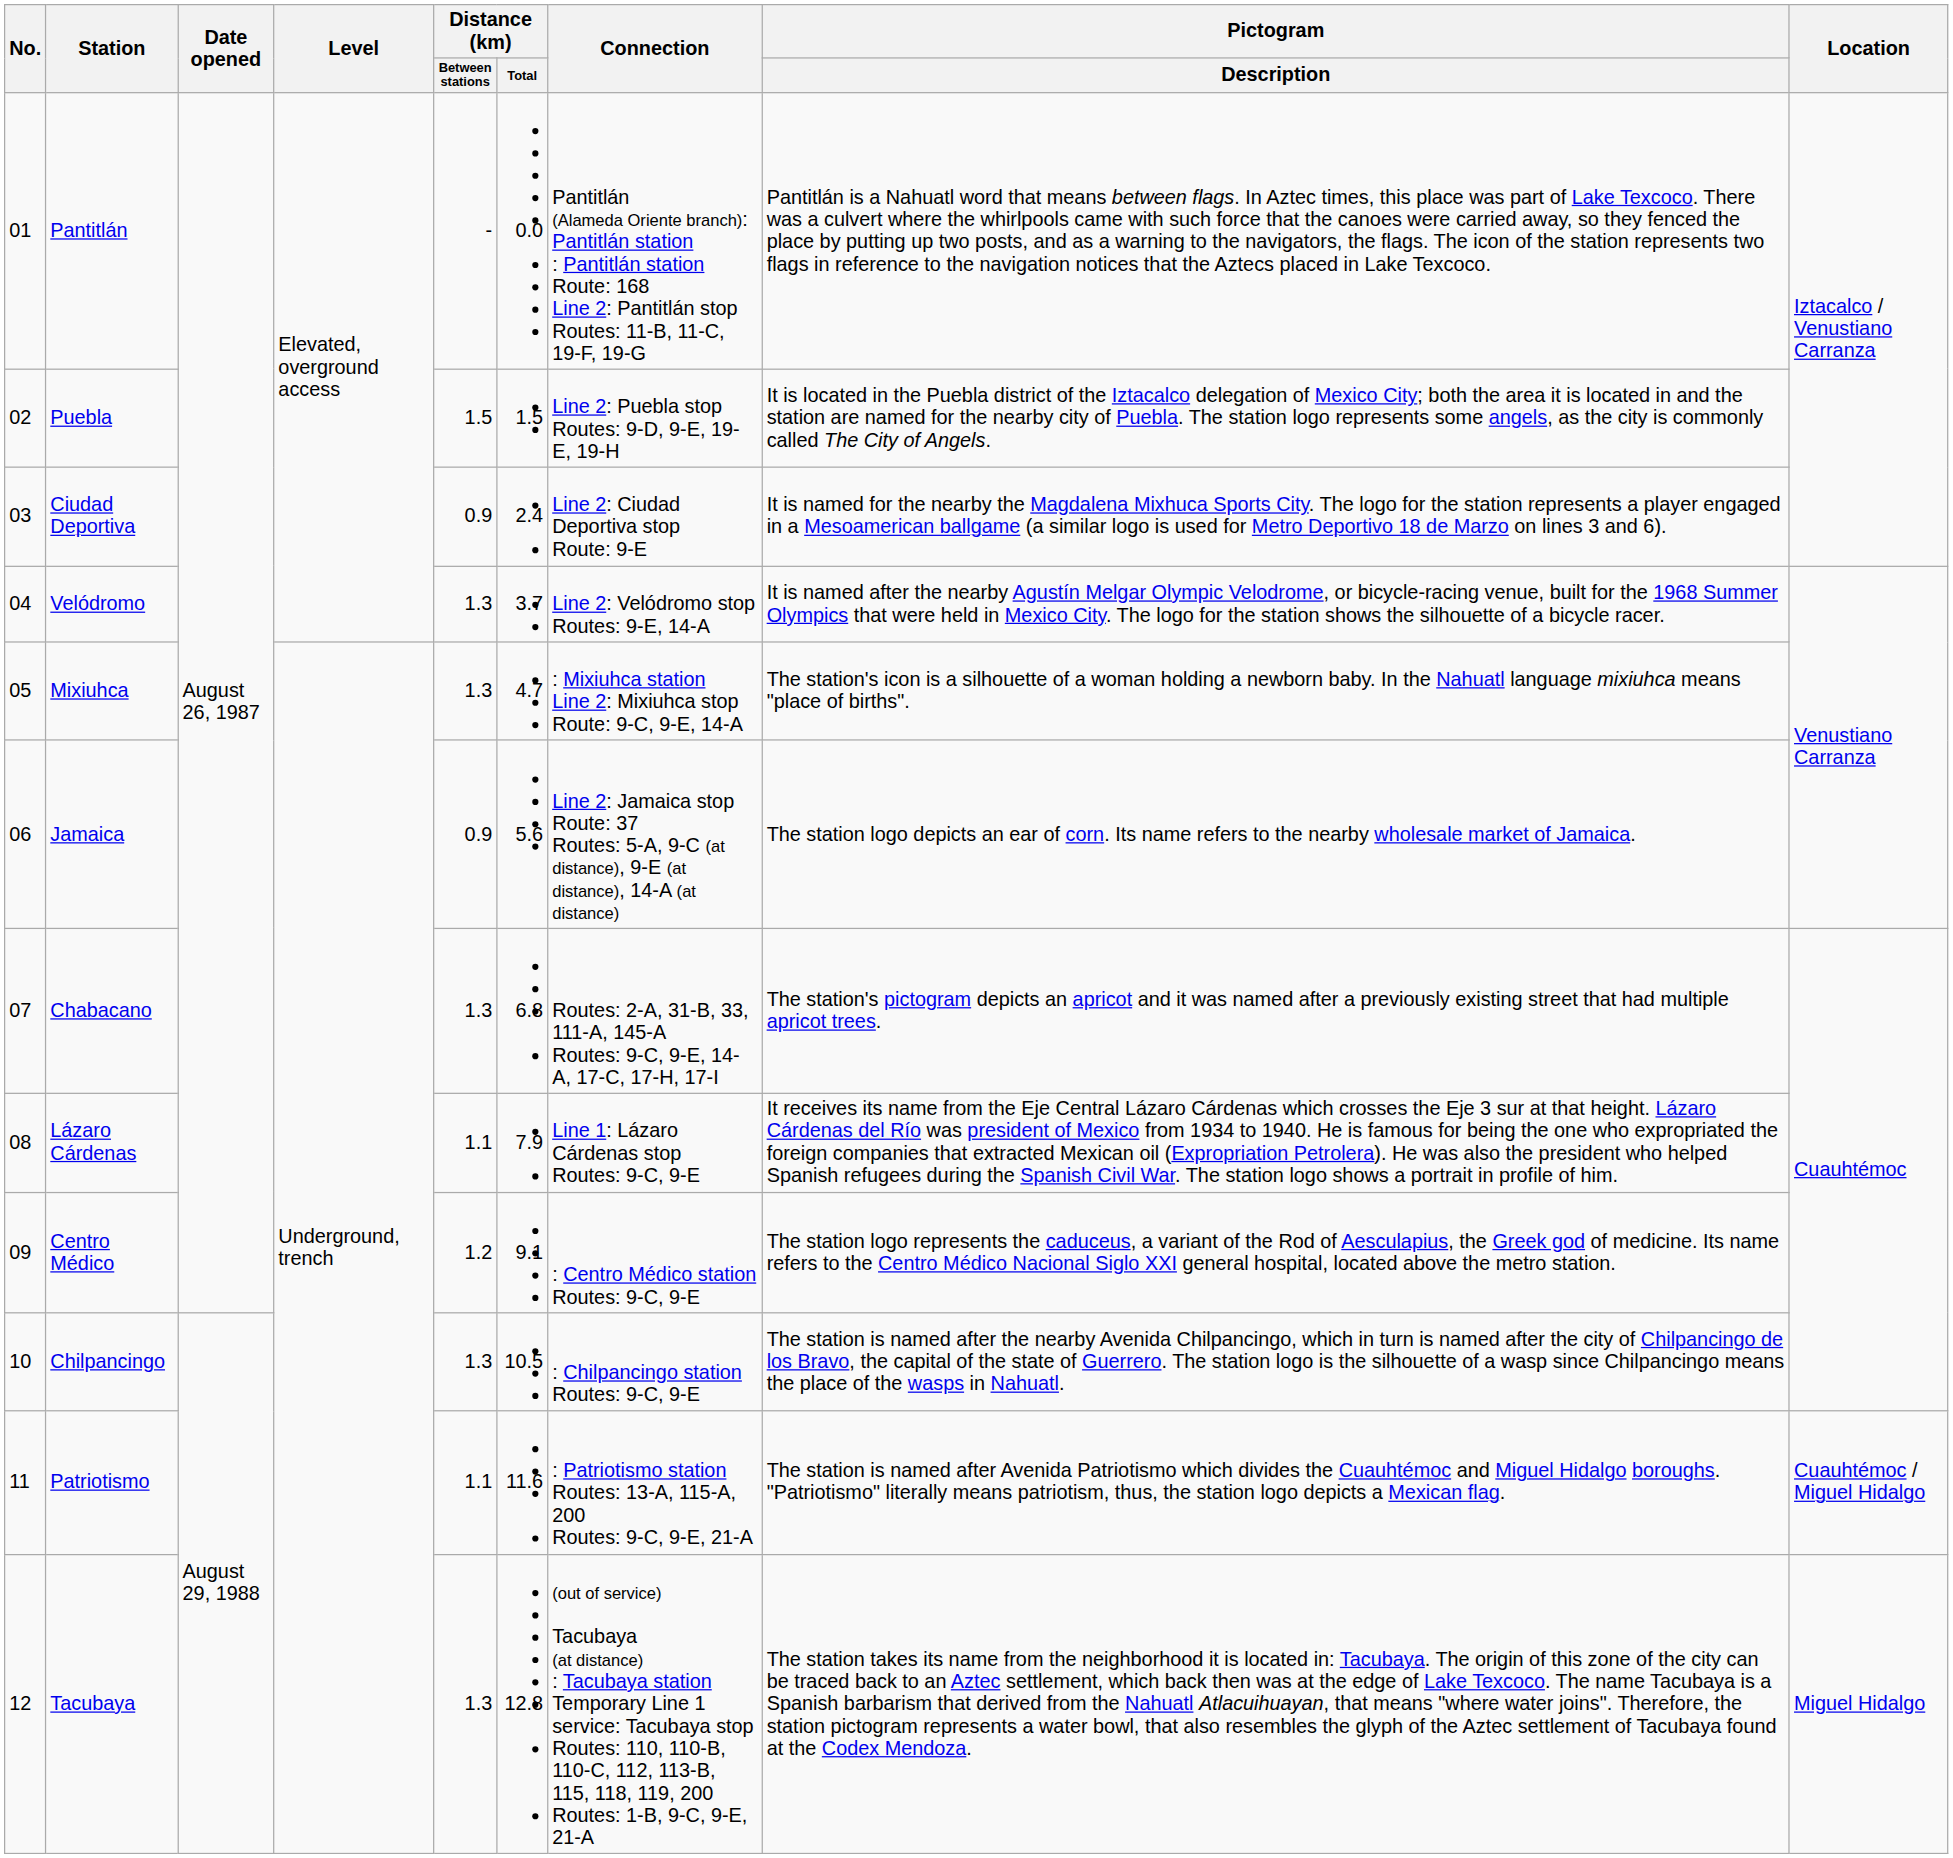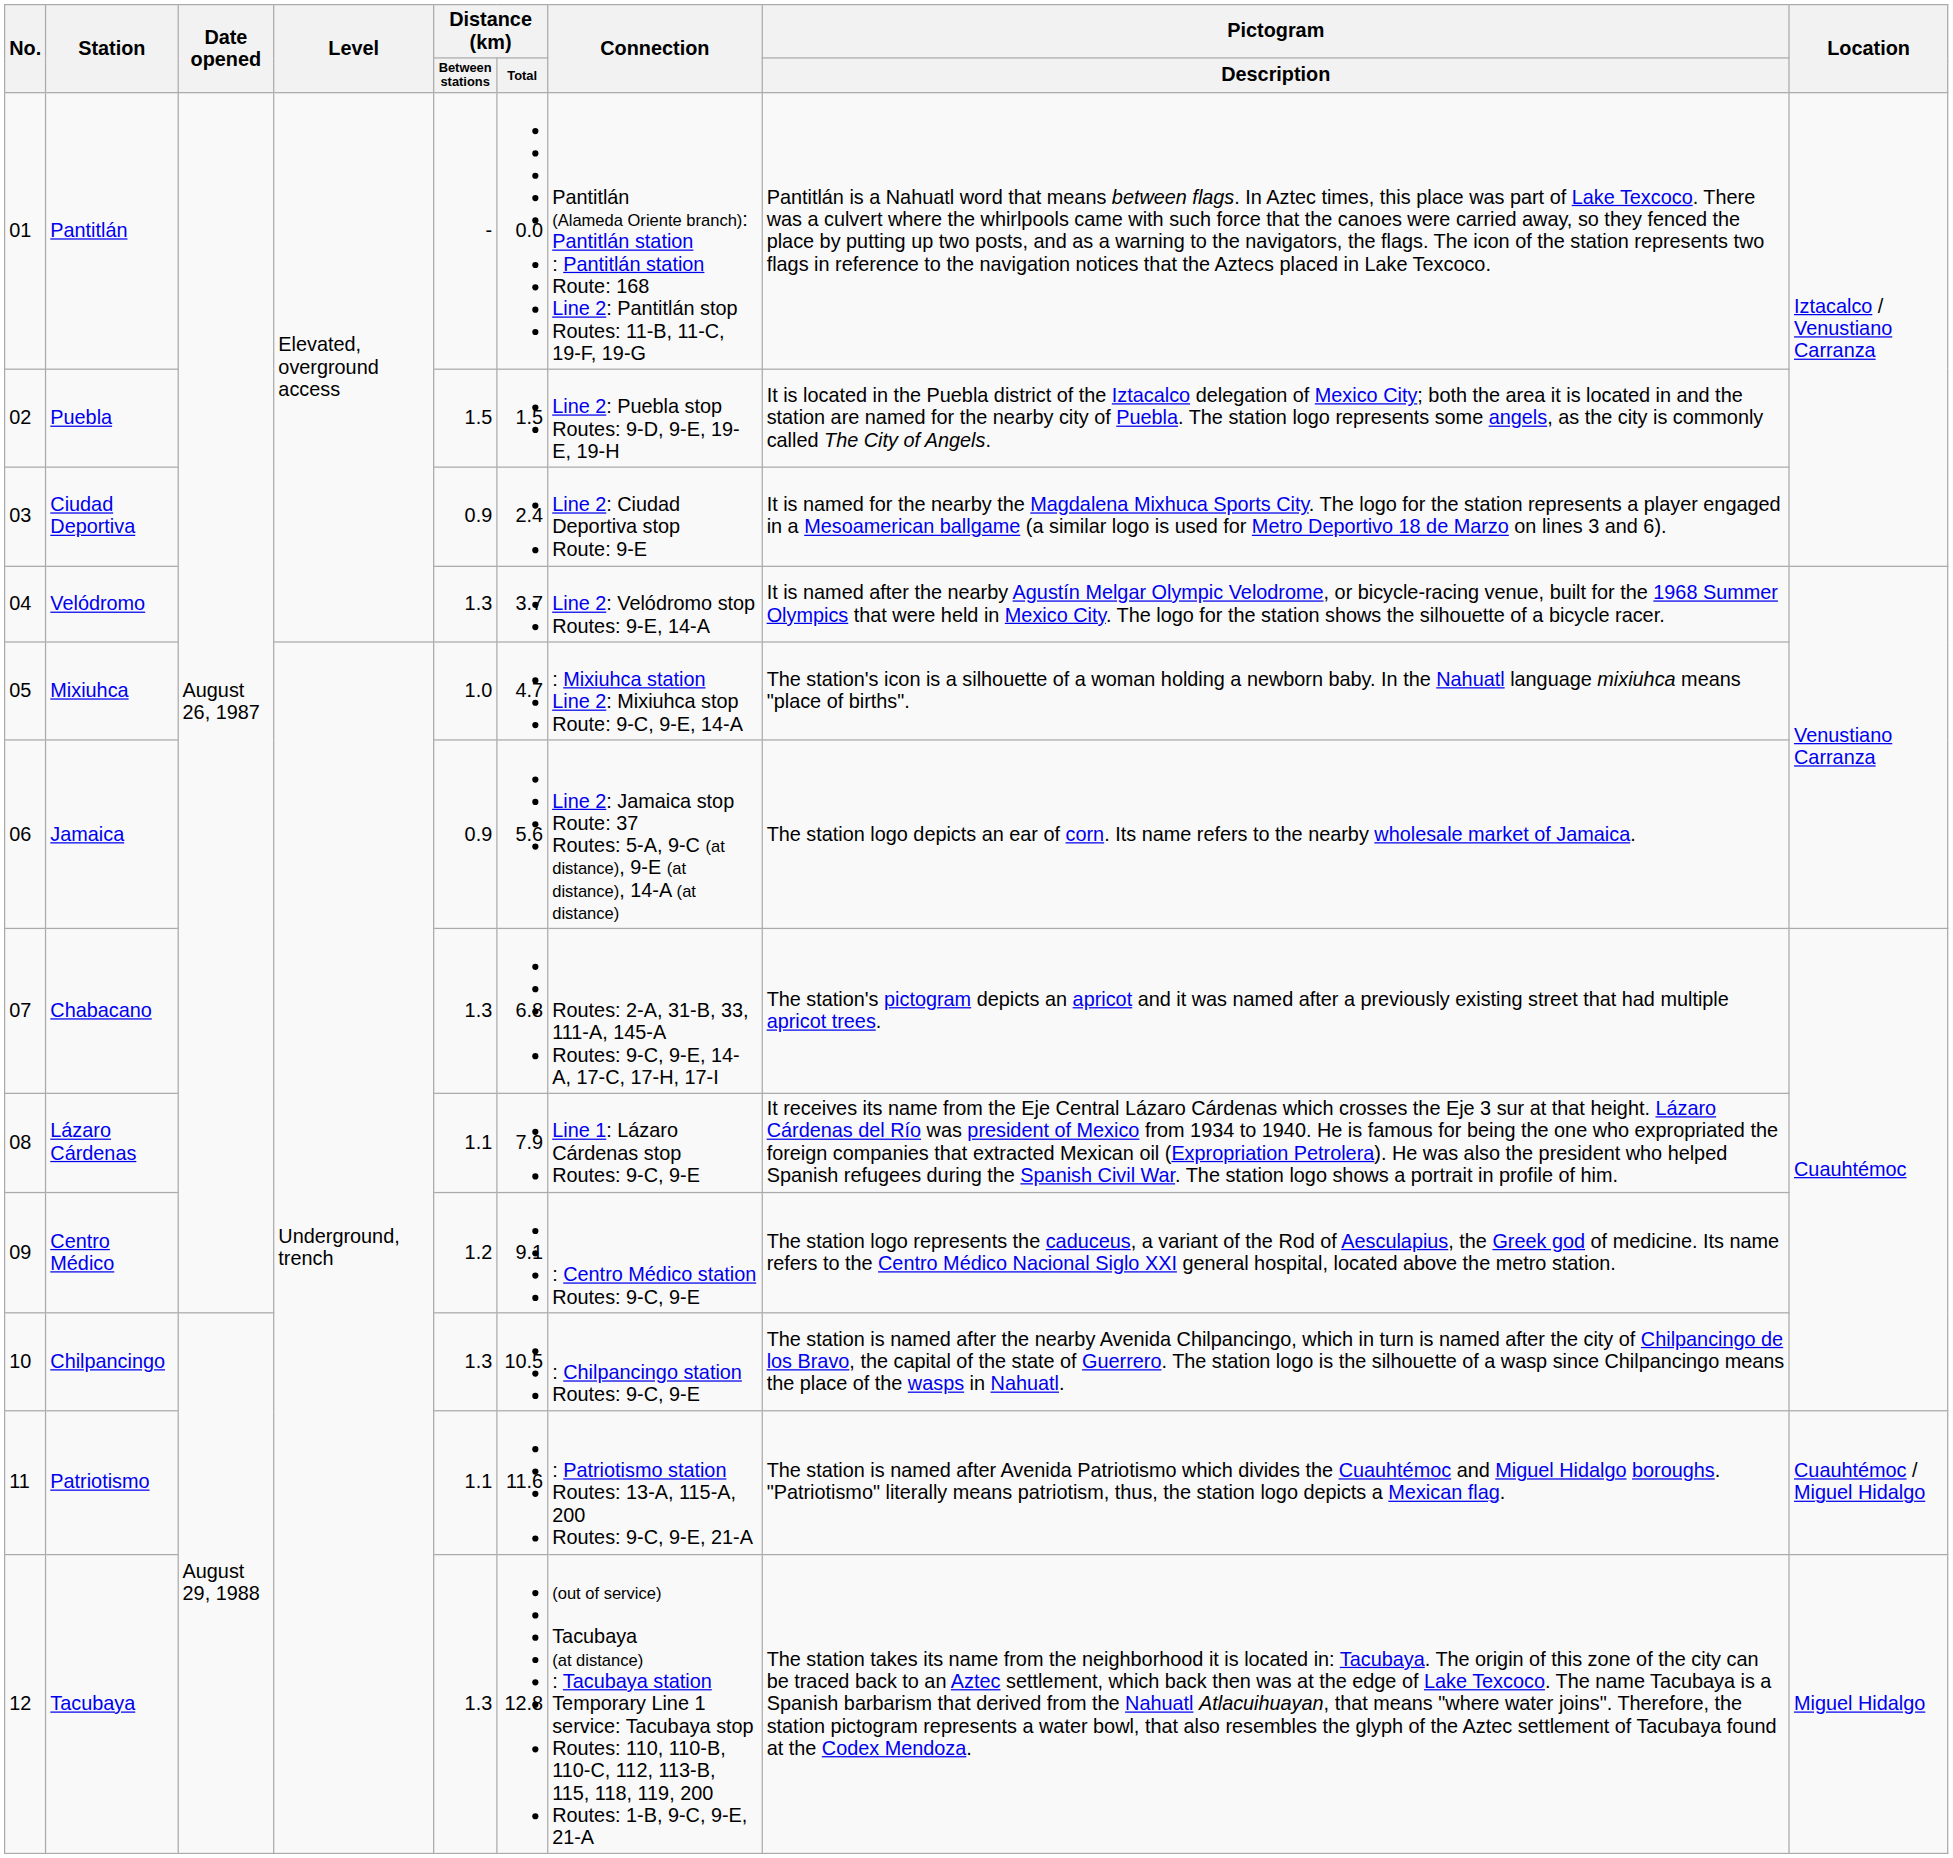(478, 691) 1.3 -> (478, 691) 1.0
